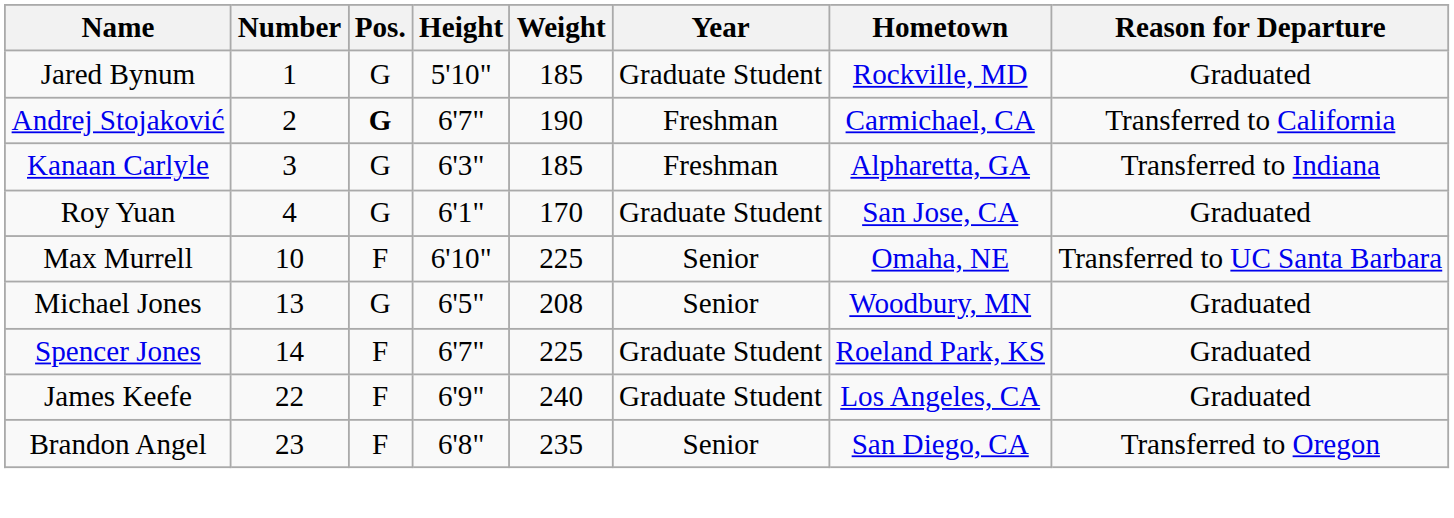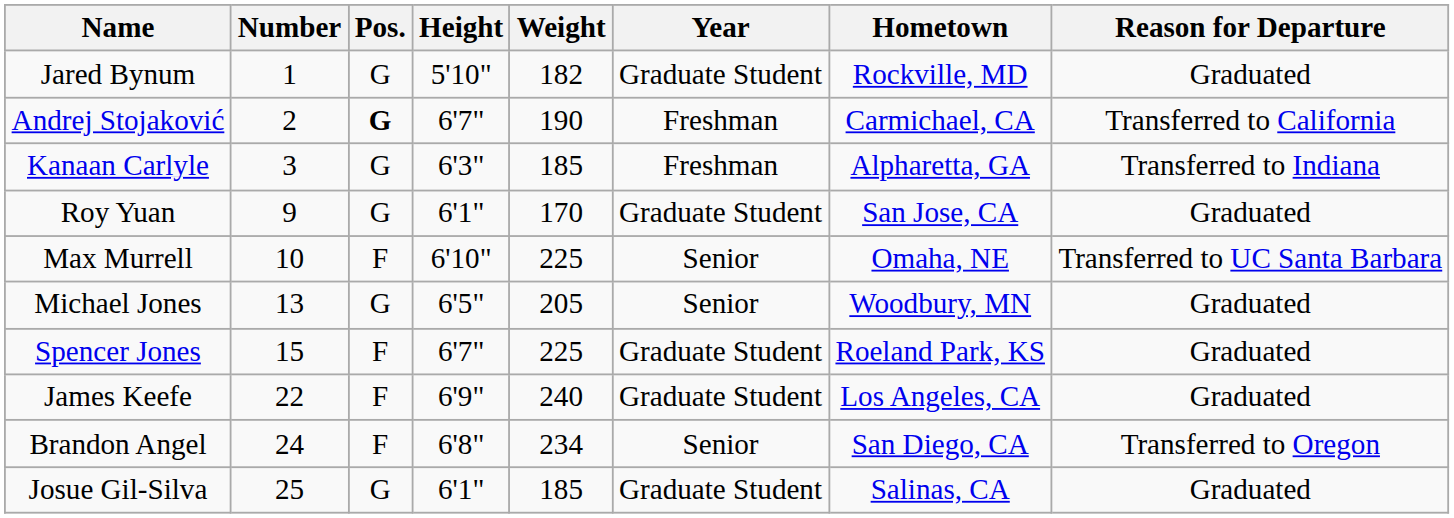(561, 73) 185 -> (561, 73) 182
(290, 212) 4 -> (290, 212) 9
(561, 304) 208 -> (561, 304) 205
(290, 350) 14 -> (290, 350) 15
(290, 443) 23 -> (290, 443) 24
(561, 443) 235 -> (561, 443) 234
+ row: (118, 489)
